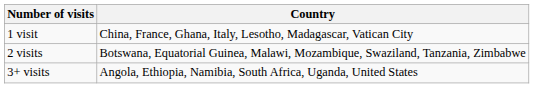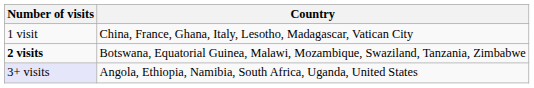(25, 53) normal -> (25, 53) bold
(28, 72) no background -> (28, 72) lavender background
